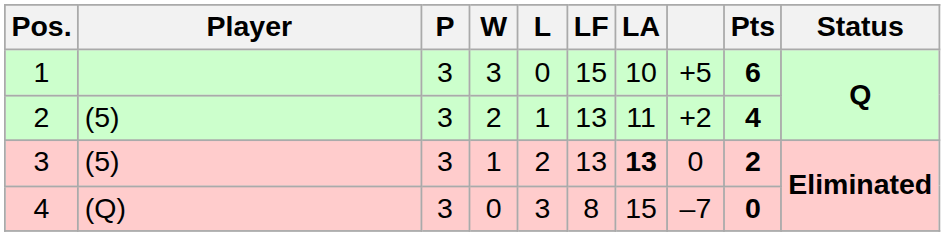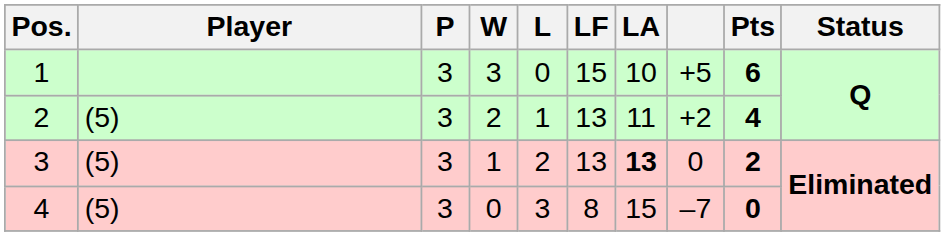(105, 207) (Q) -> (102, 207) (5)
